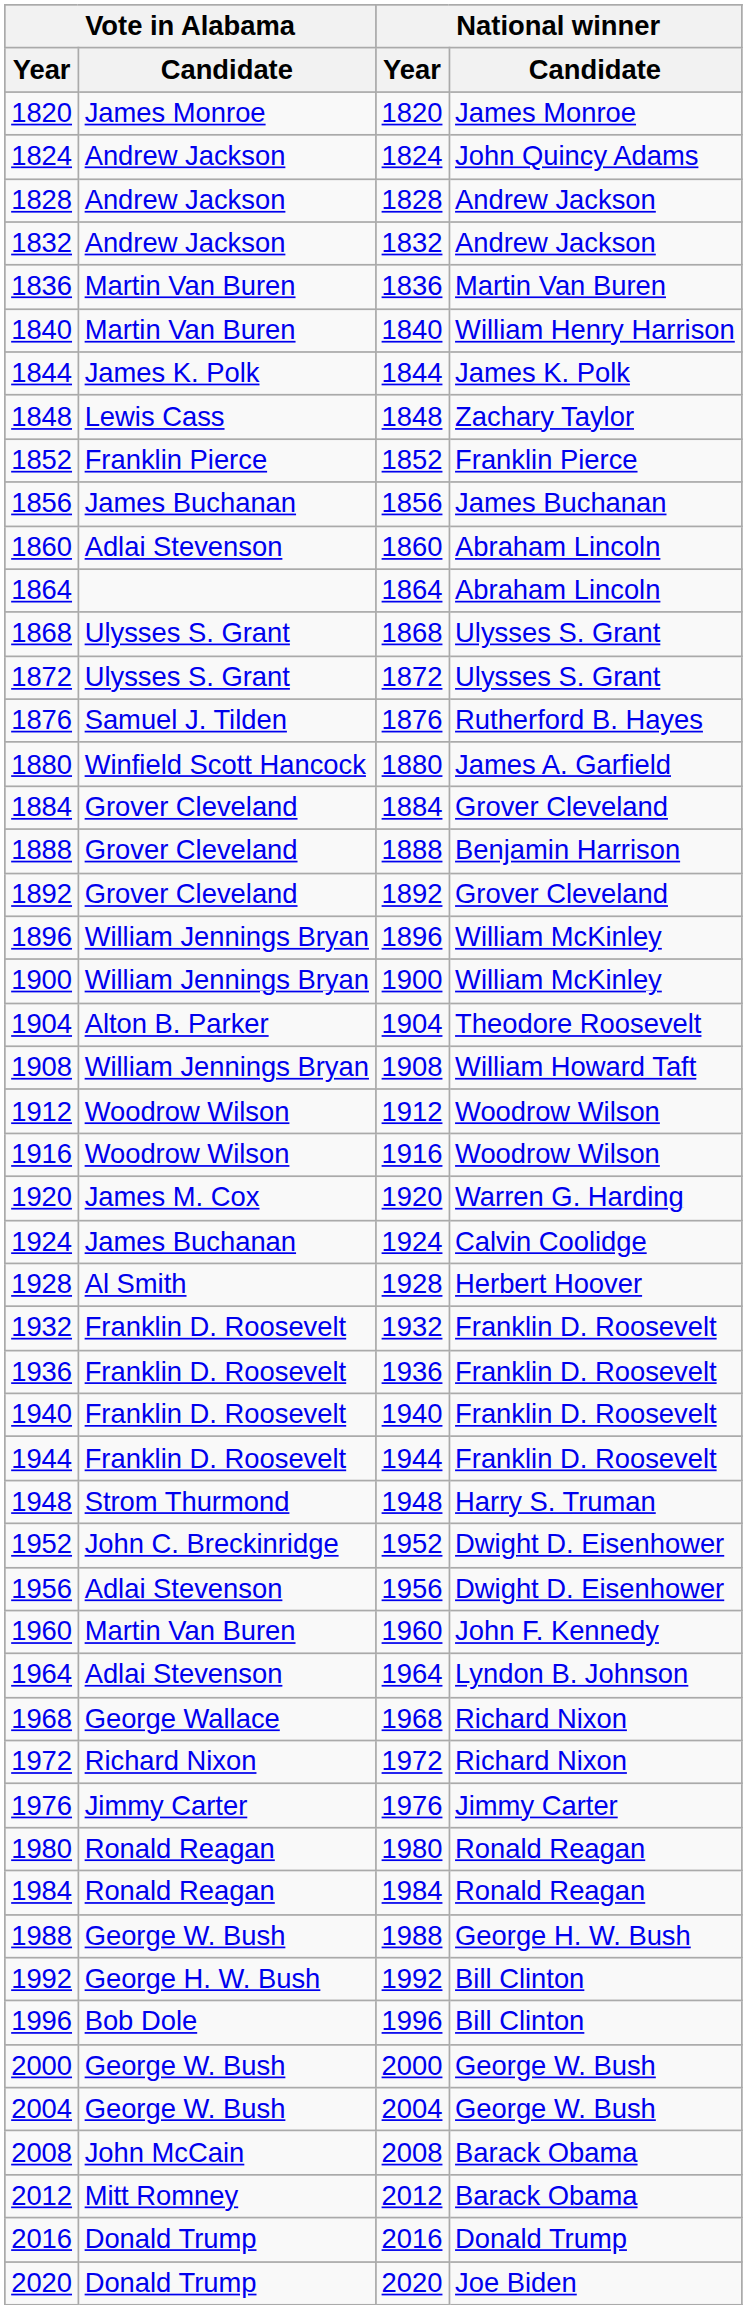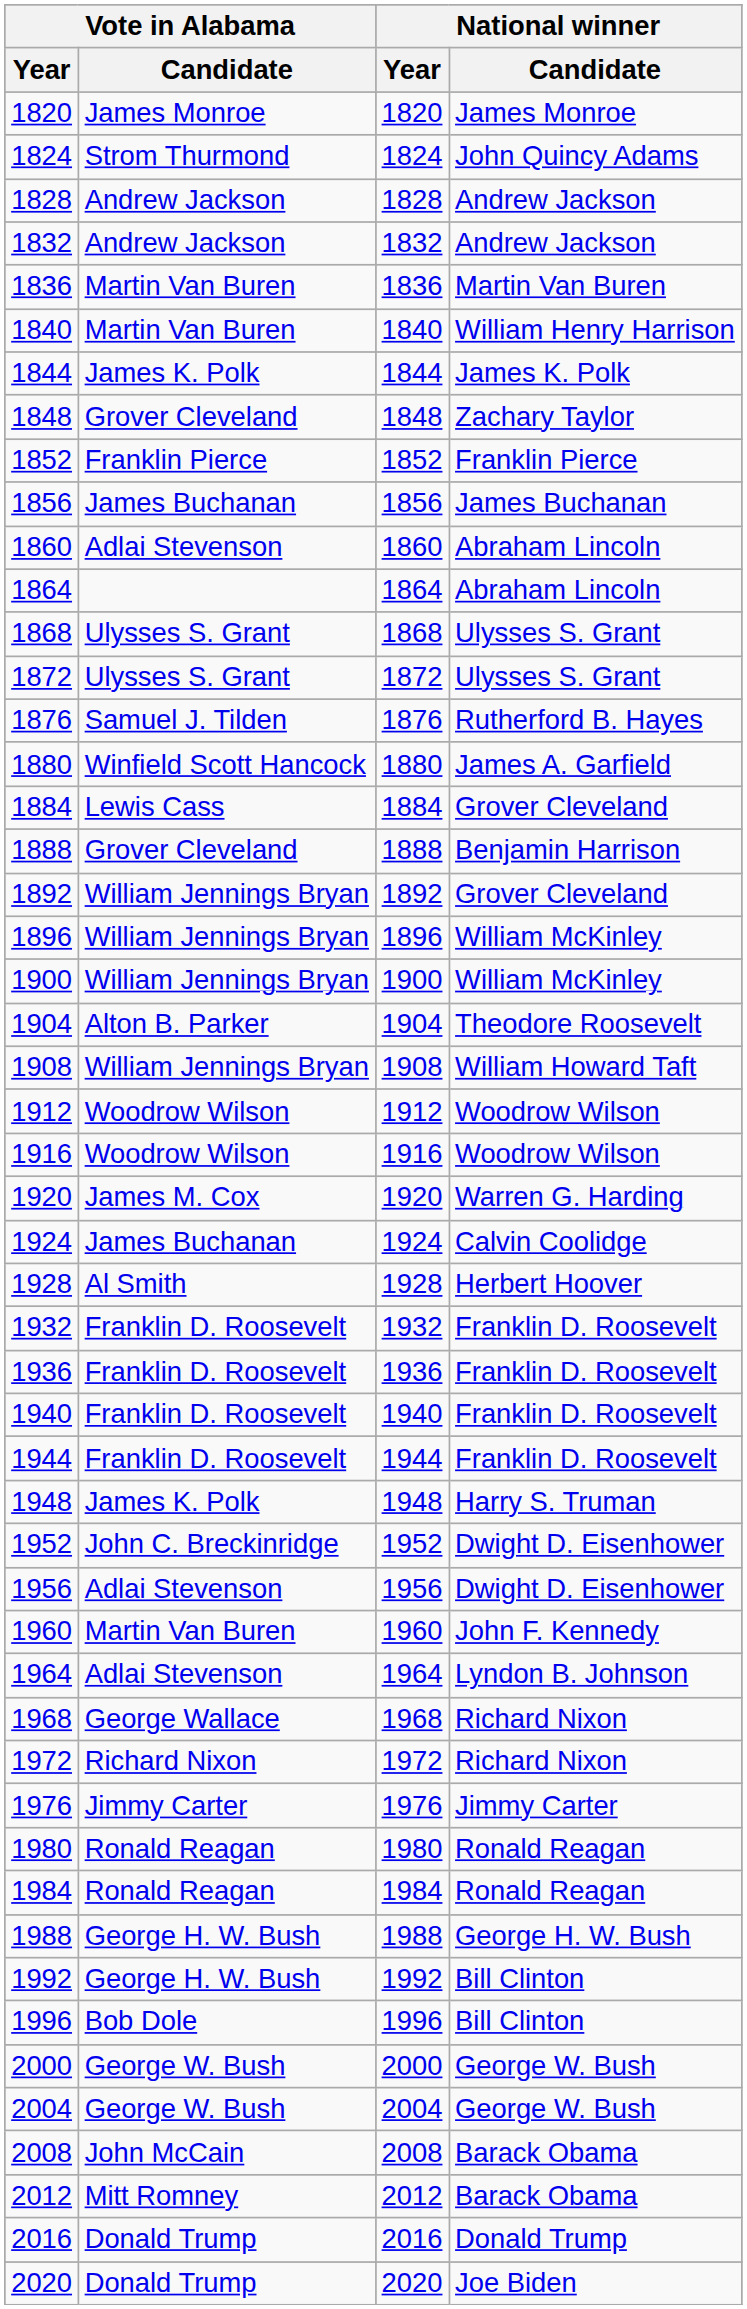(185, 156) Andrew Jackson -> (187, 156) Strom Thurmond
(155, 416) Lewis Cass -> (191, 416) Grover Cleveland
(191, 807) Grover Cleveland -> (155, 807) Lewis Cass
(191, 894) Grover Cleveland -> (227, 894) William Jennings Bryan
(187, 1501) Strom Thurmond -> (172, 1501) James K. Polk
(185, 1935) George W. Bush -> (202, 1935) George H. W. Bush
